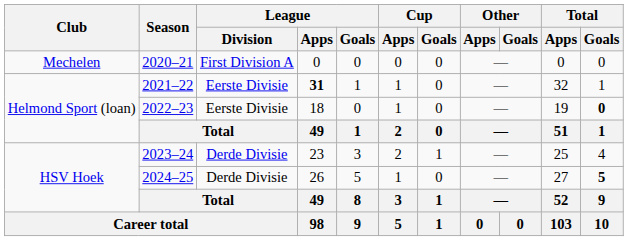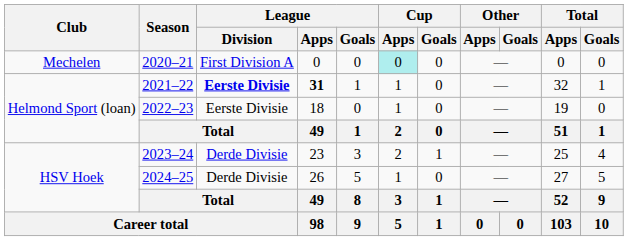(398, 62) no background -> (398, 62) paleturquoise background
(247, 85) normal -> (247, 85) bold
(602, 108) bold -> (602, 108) normal
(602, 177) bold -> (602, 177) normal
